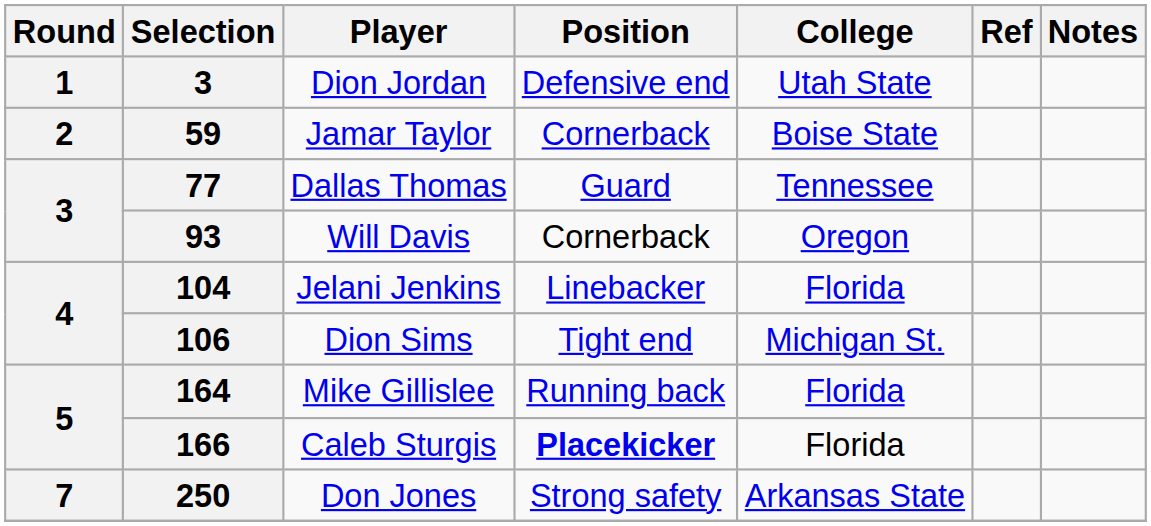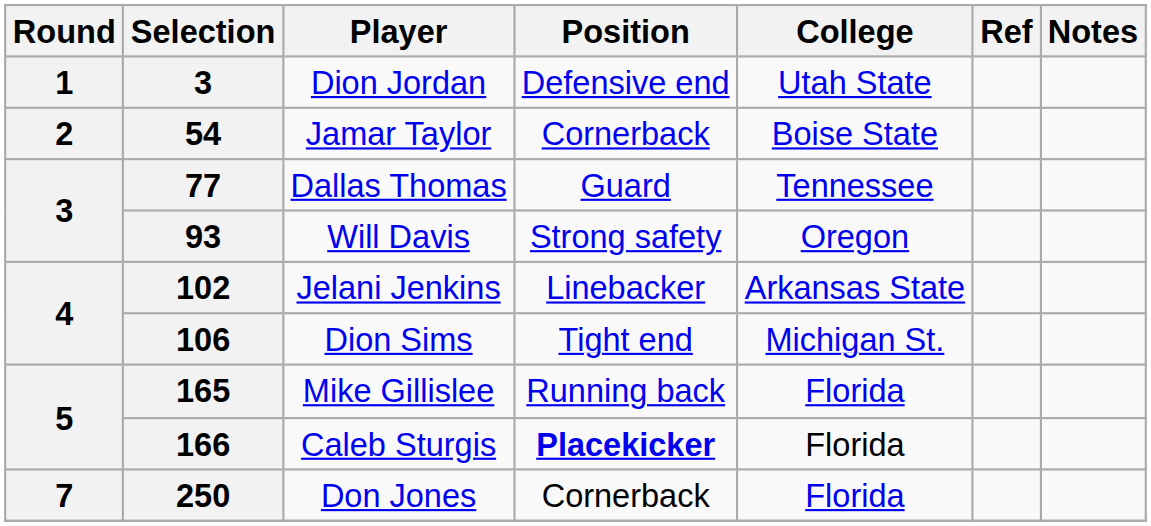(203, 134) 59 -> (203, 134) 54
(626, 237) Cornerback -> (626, 237) Strong safety
(203, 288) 104 -> (203, 288) 102
(855, 288) Florida -> (855, 288) Arkansas State
(203, 391) 164 -> (203, 391) 165
(626, 494) Strong safety -> (626, 494) Cornerback
(855, 494) Arkansas State -> (855, 494) Florida
